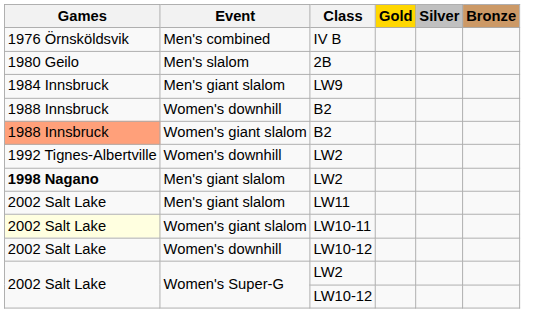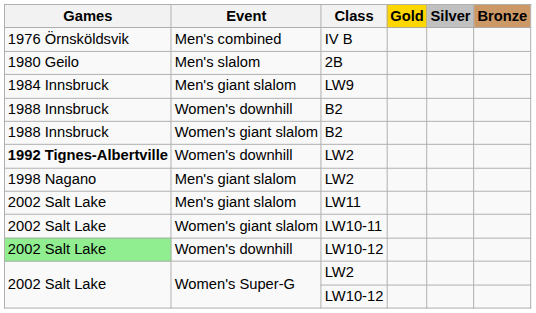(58, 132) lightsalmon background -> (58, 132) no background
(82, 156) normal -> (88, 156) bold
(53, 179) bold -> (52, 179) normal
(57, 226) lightyellow background -> (57, 226) no background
(57, 249) no background -> (57, 249) lightgreen background
